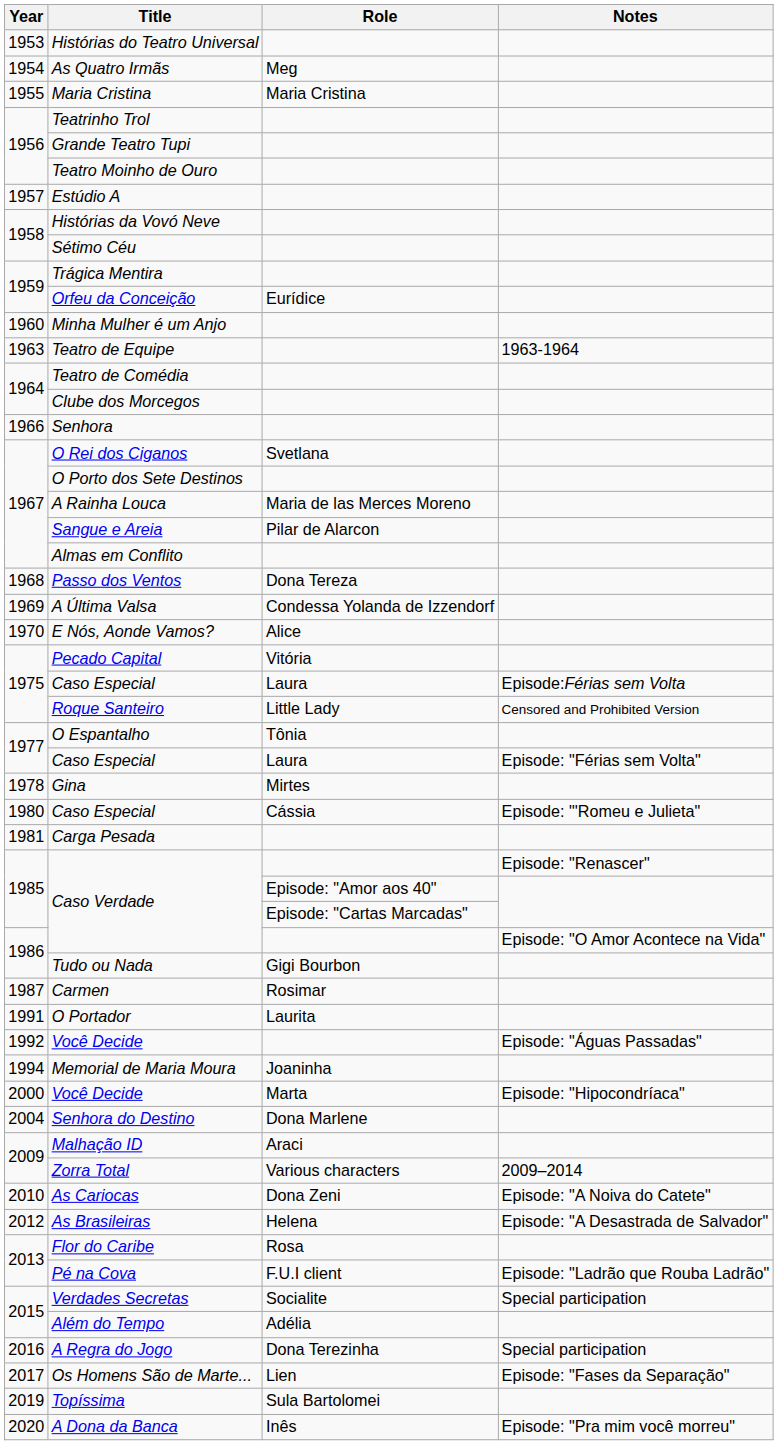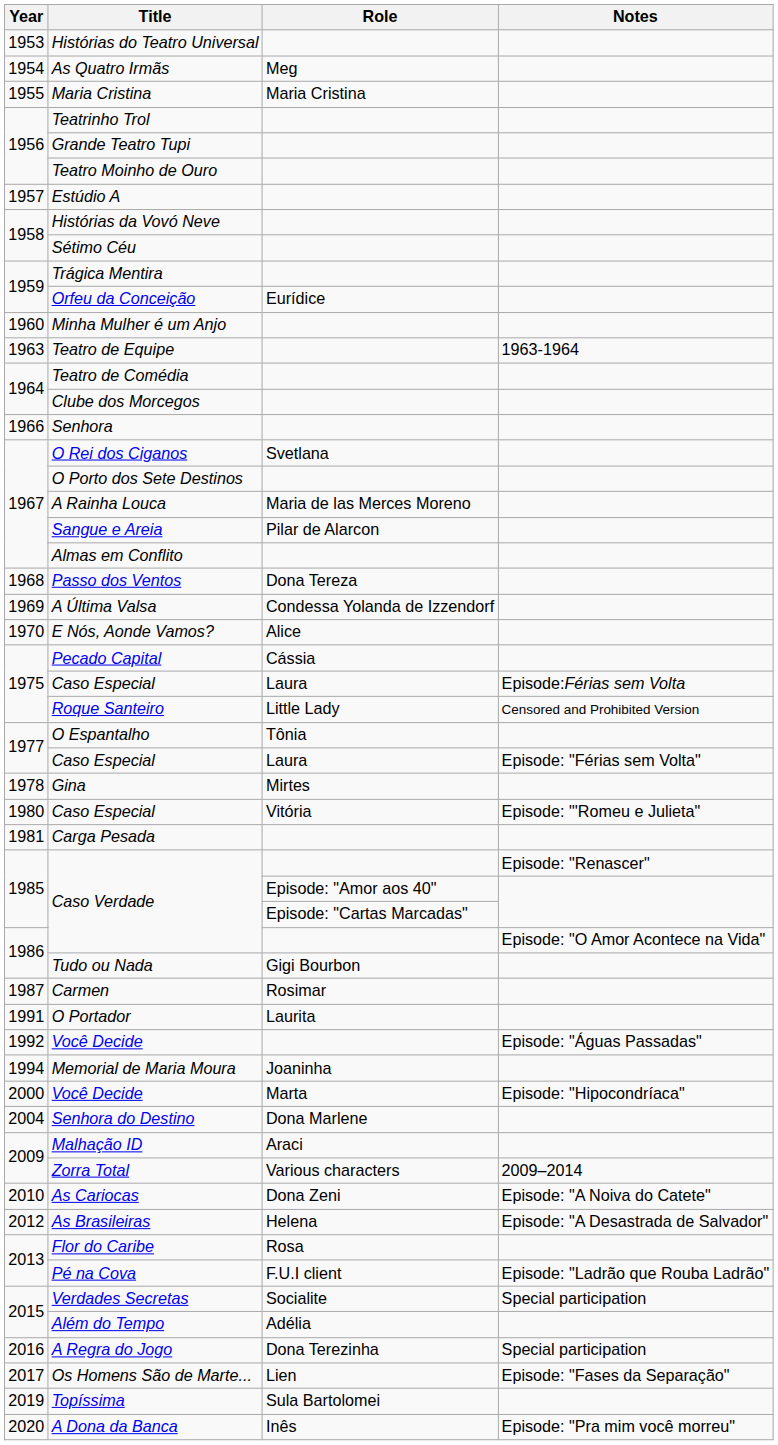(289, 658) Vitória -> (291, 658) Cássia
(291, 811) Cássia -> (289, 811) Vitória
